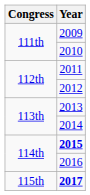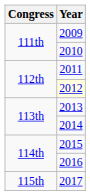(71, 88) no background -> (71, 88) lightyellow background
(71, 144) bold -> (71, 144) normal
(71, 181) bold -> (71, 181) normal
